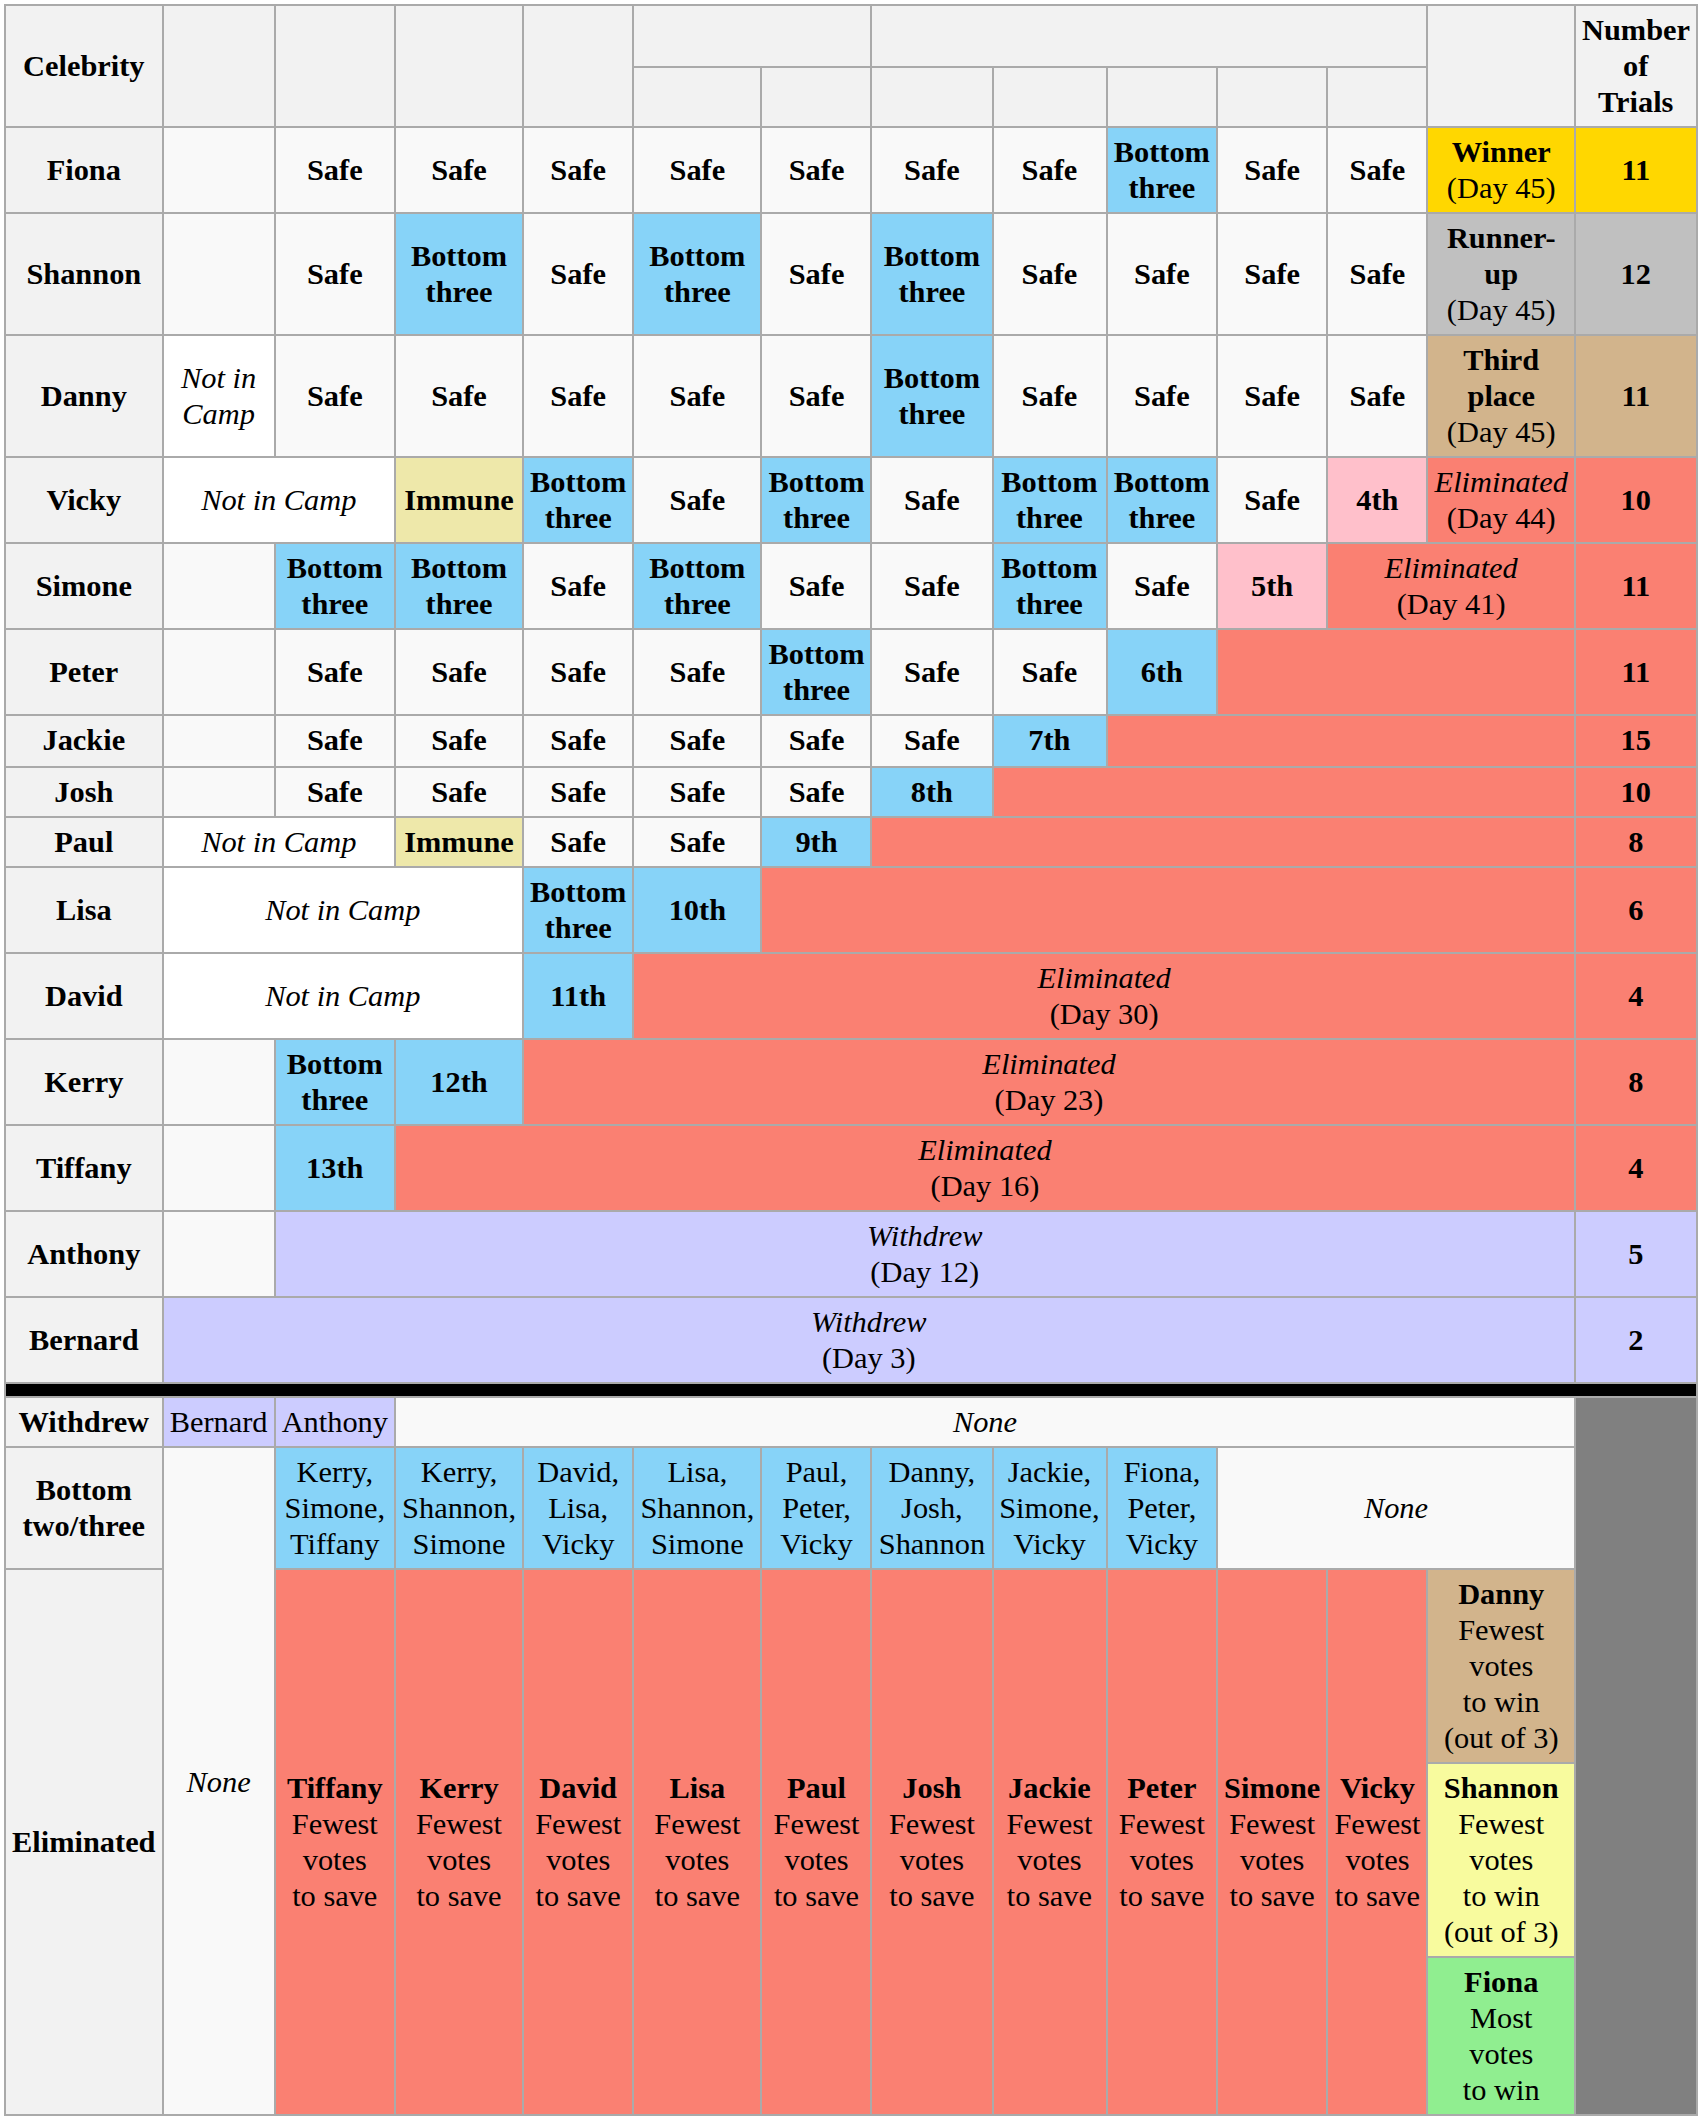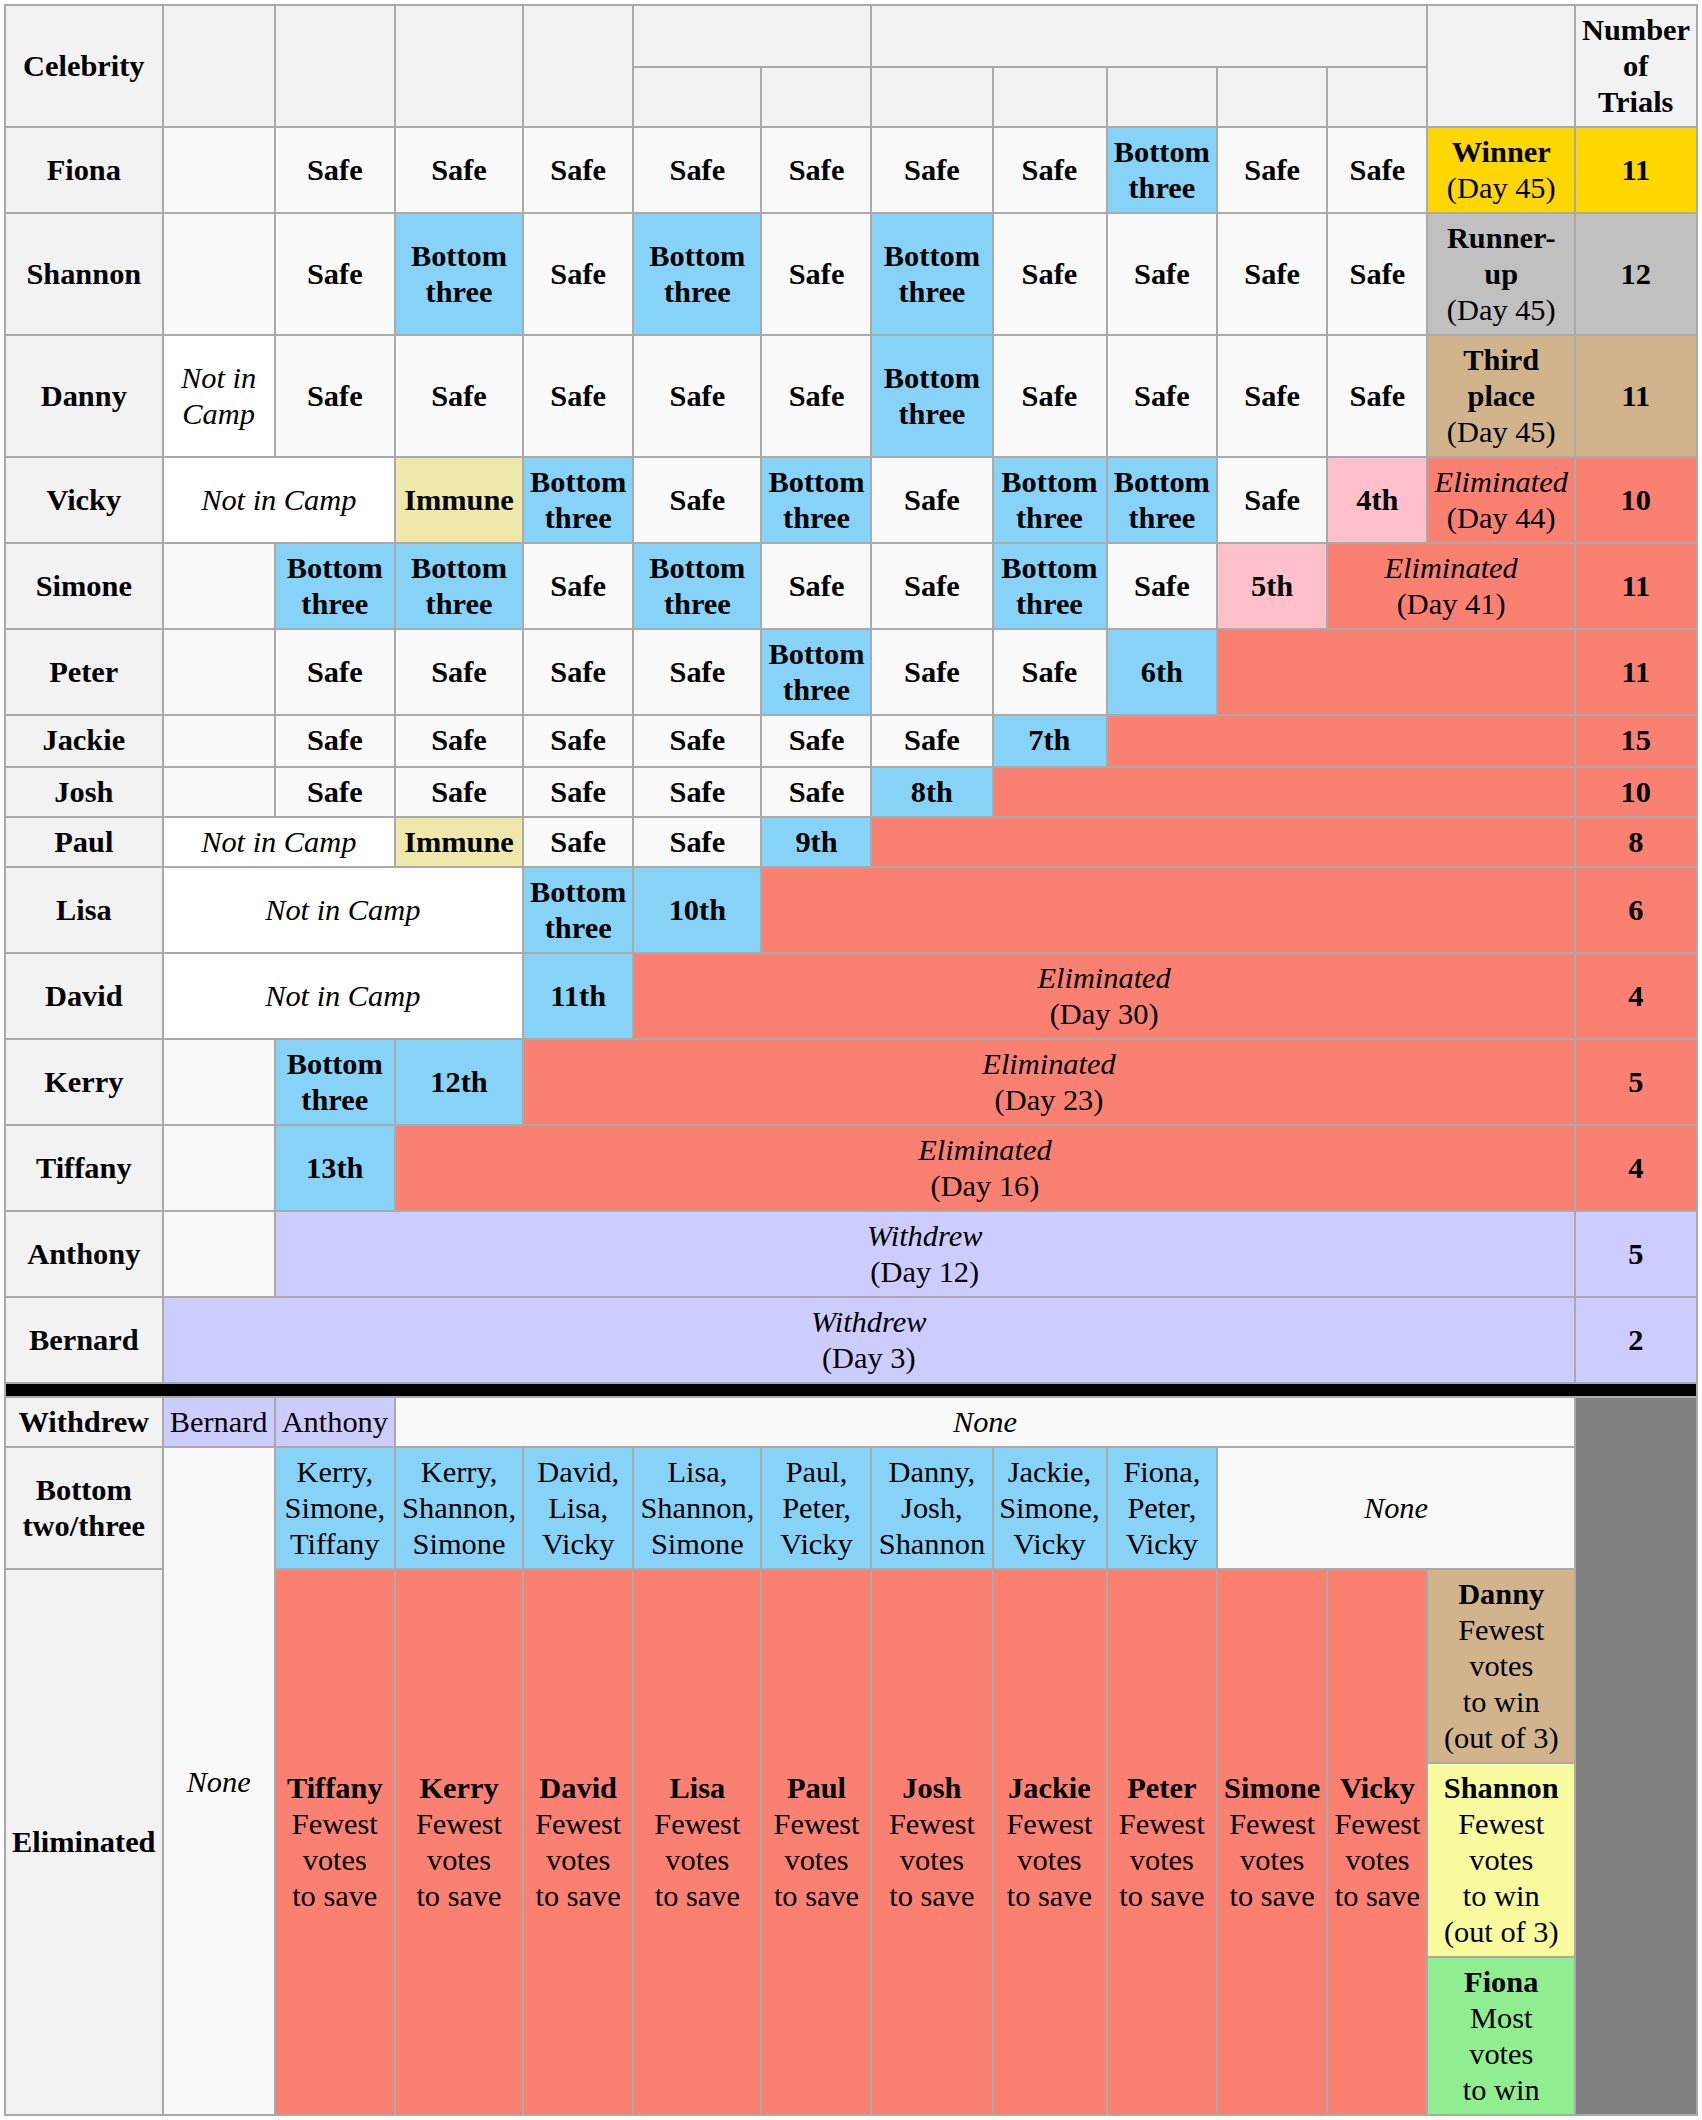(1636, 1081) 8 -> (1636, 1081) 5
